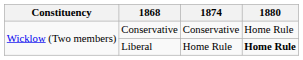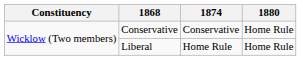(270, 47) bold -> (269, 47) normal
